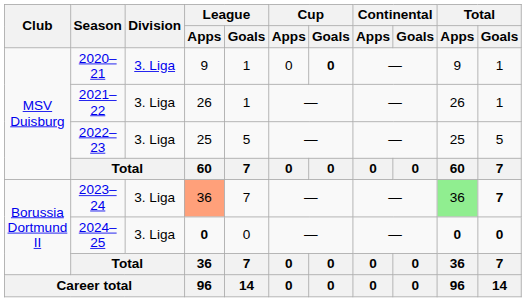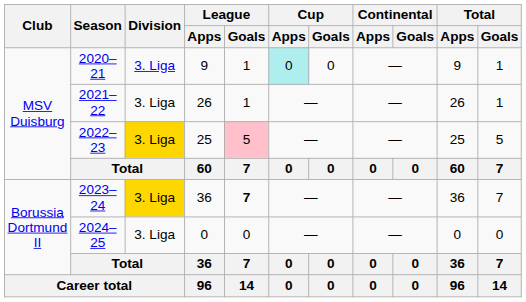(289, 66) no background -> (289, 66) paleturquoise background
(331, 66) bold -> (331, 66) normal
(155, 139) no background -> (155, 139) gold background
(247, 139) no background -> (247, 139) pink background
(155, 198) no background -> (155, 198) gold background
(204, 198) lightsalmon background -> (204, 198) no background
(247, 198) normal -> (247, 198) bold
(457, 198) lightgreen background -> (457, 198) no background
(500, 198) bold -> (500, 198) normal
(204, 235) bold -> (204, 235) normal
(457, 235) bold -> (457, 235) normal
(500, 235) bold -> (500, 235) normal
